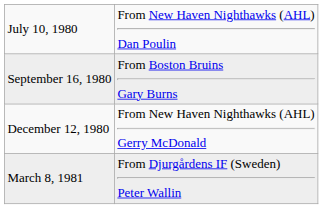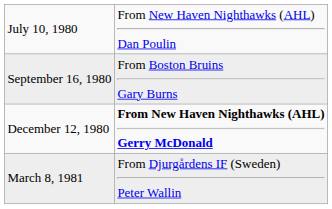(216, 128) normal -> (221, 128) bold
